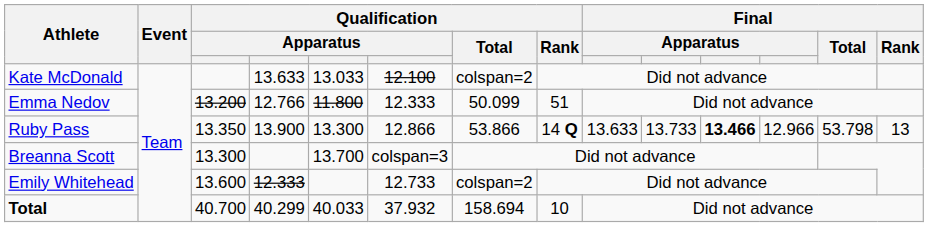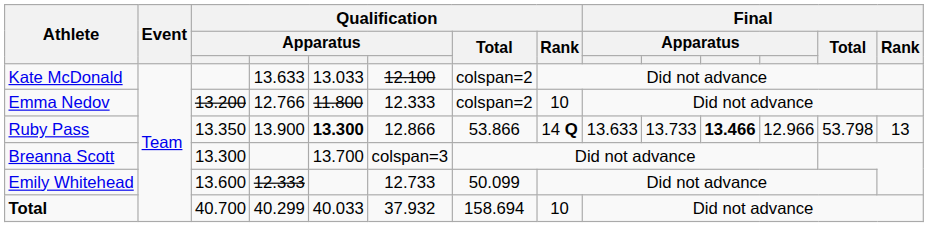(494, 103) 50.099 -> (494, 103) colspan=2
(560, 103) 51 -> (560, 103) 10
(338, 130) normal -> (338, 130) bold
(494, 183) colspan=2 -> (494, 183) 50.099
